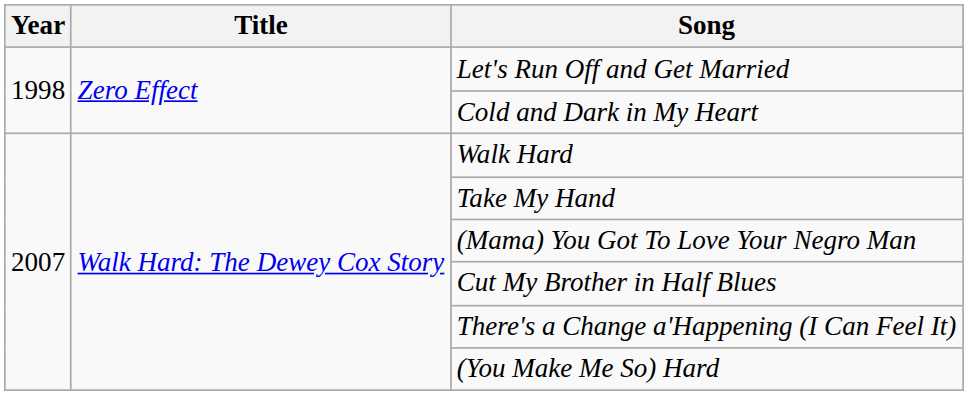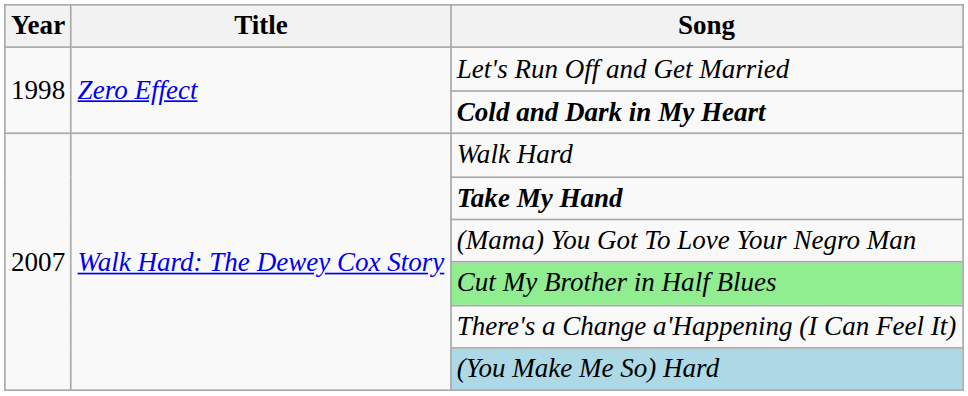(607, 111) normal -> (611, 111) bold
(536, 197) normal -> (540, 197) bold
(617, 283) no background -> (617, 283) lightgreen background
(588, 369) no background -> (588, 369) lightblue background
